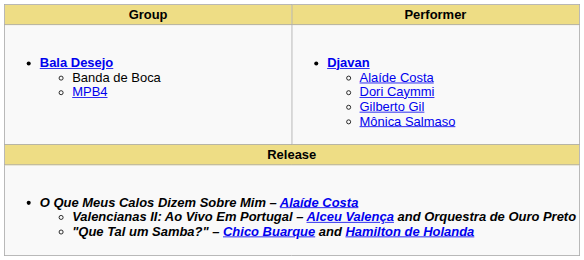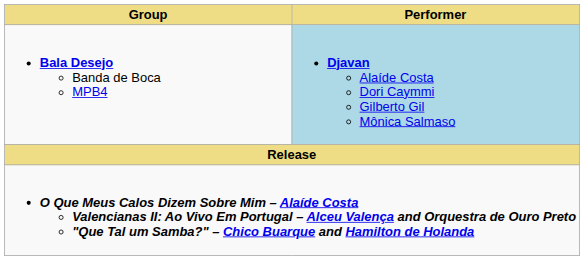(435, 92) no background -> (435, 92) lightblue background
